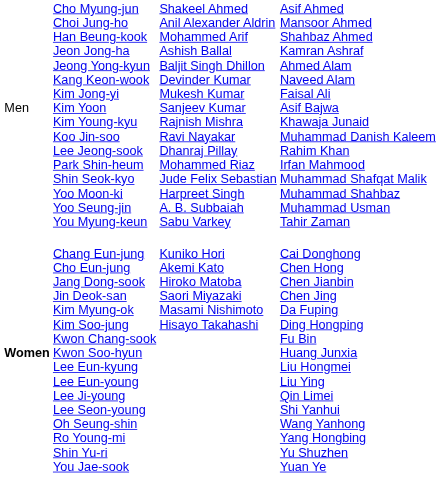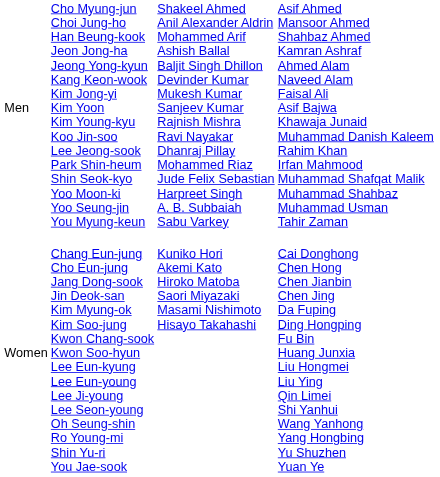(27, 353) bold -> (26, 353) normal
